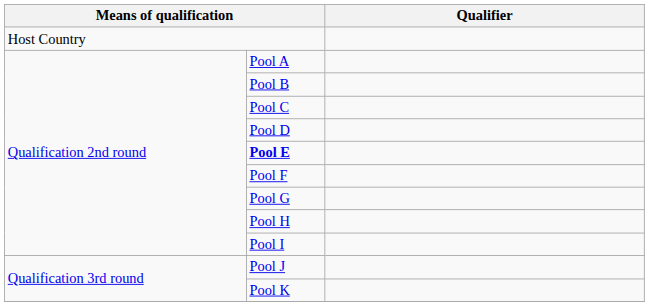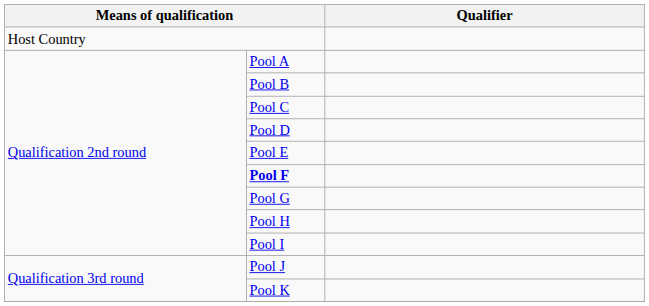(270, 152) bold -> (269, 152) normal
(268, 175) normal -> (269, 175) bold
